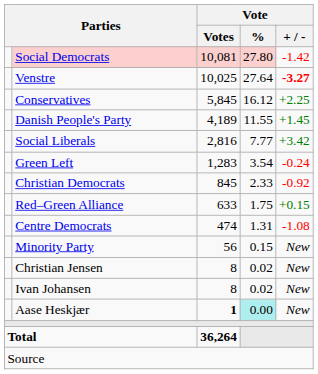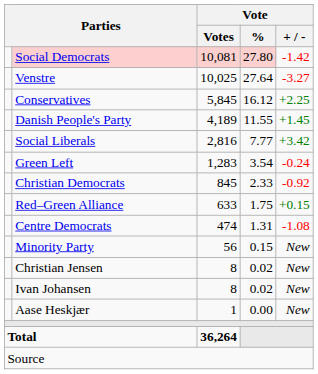(296, 78) bold -> (296, 78) normal
(234, 309) bold -> (234, 309) normal
(261, 309) paleturquoise background -> (261, 309) no background
